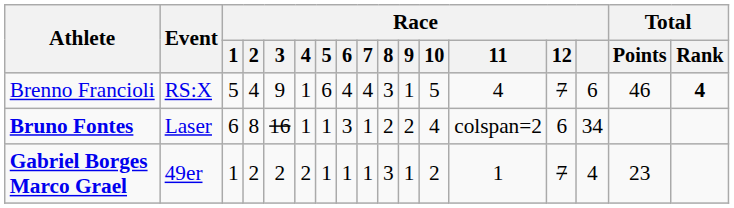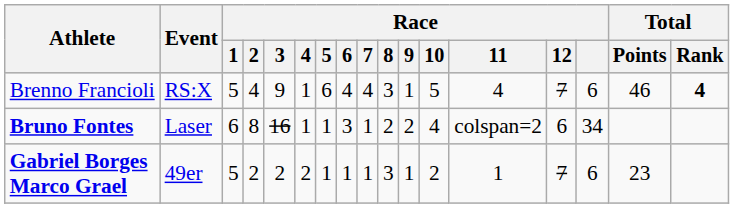(233, 173) 1 -> (233, 173) 5
(592, 173) 4 -> (592, 173) 6
